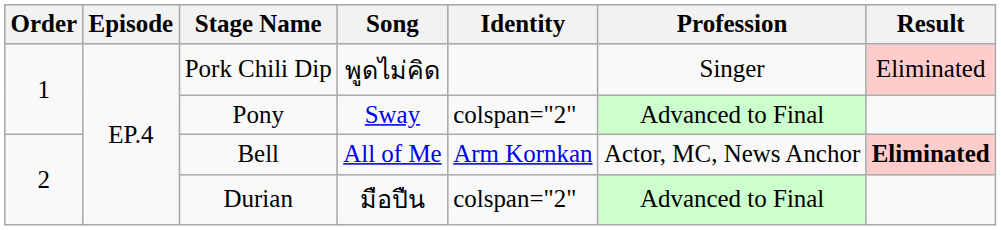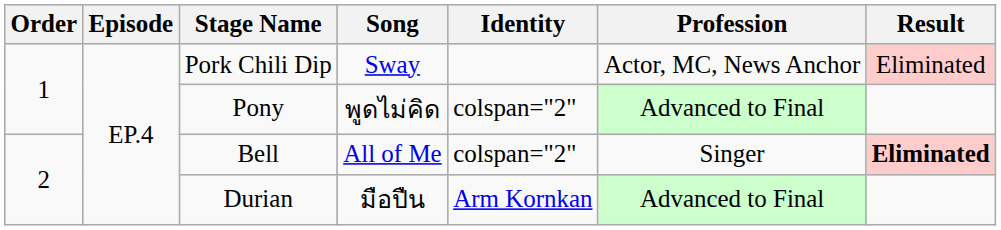(392, 70) พูดไม่คิด -> (392, 63) Sway
(732, 69) Singer -> (732, 63) Actor, MC, News Anchor
(392, 114) Sway -> (392, 109) พูดไม่คิด
(523, 153) Arm Kornkan -> (515, 153) colspan="2"
(732, 153) Actor, MC, News Anchor -> (732, 153) Singer
(515, 199) colspan="2" -> (523, 199) Arm Kornkan
